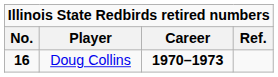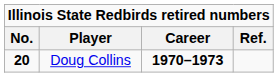(22, 60) 16 -> (22, 60) 20
